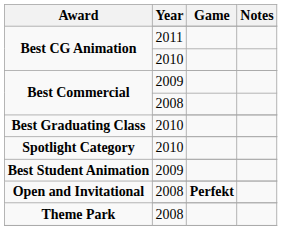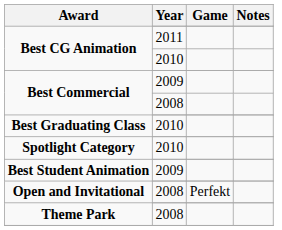(212, 192) bold -> (210, 192) normal
